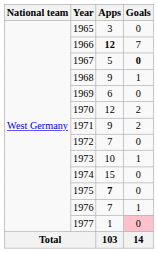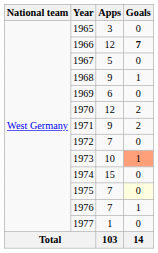(110, 45) bold -> (110, 45) normal
(138, 45) normal -> (138, 45) bold
(138, 61) bold -> (138, 61) normal
(138, 158) no background -> (138, 158) lightsalmon background
(110, 191) bold -> (110, 191) normal
(138, 191) no background -> (138, 191) lightyellow background
(138, 223) pink background -> (138, 223) no background
